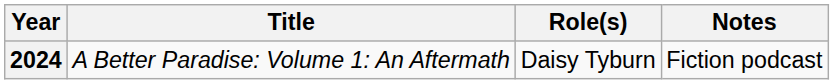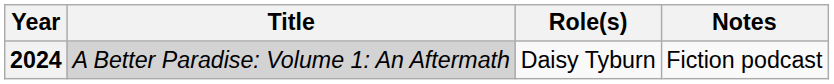(291, 59) no background -> (291, 59) lightgrey background
